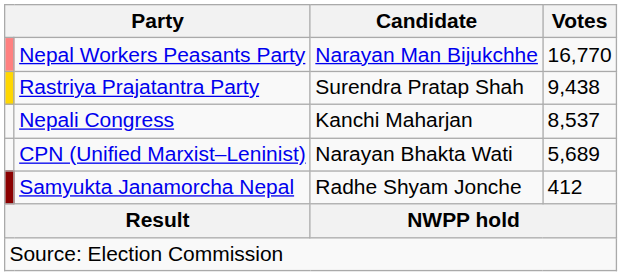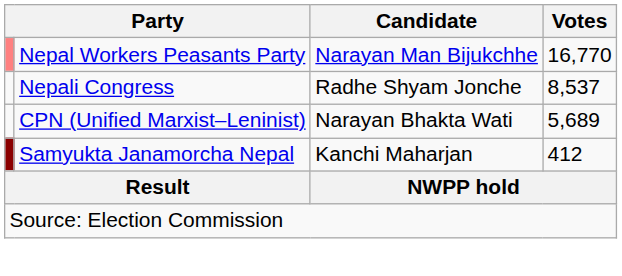- row: (139, 87)
(394, 120) Kanchi Maharjan -> (418, 87) Radhe Shyam Jonche
(418, 187) Radhe Shyam Jonche -> (394, 154) Kanchi Maharjan
